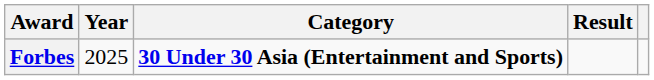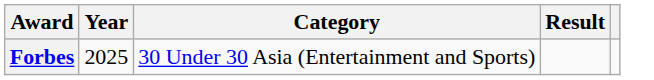(351, 56) bold -> (337, 56) normal
